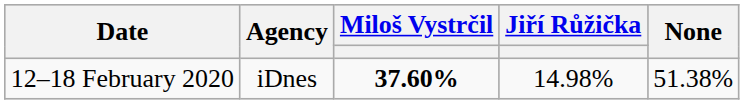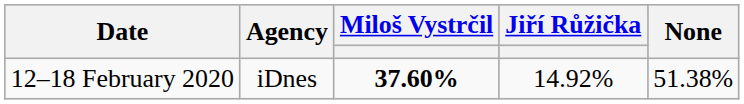(573, 78) 14.98% -> (573, 78) 14.92%
